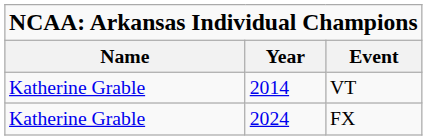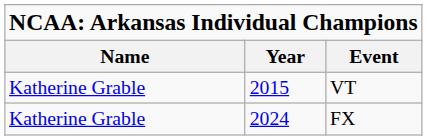(269, 87) 2014 -> (269, 87) 2015
